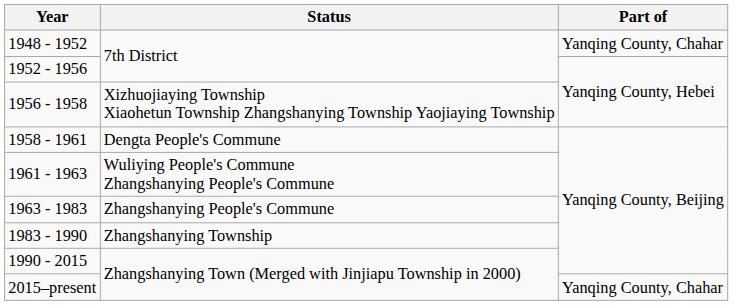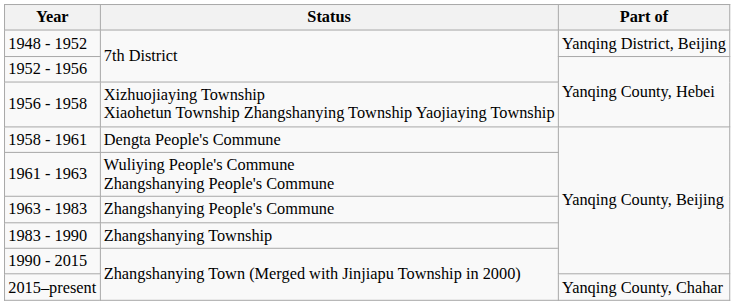(643, 43) Yanqing County, Chahar -> (644, 43) Yanqing District, Beijing
